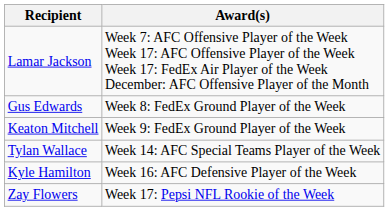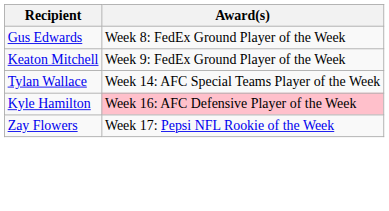- row: (50, 61)
(231, 172) no background -> (231, 103) pink background
